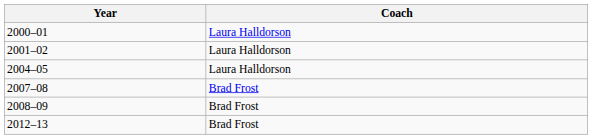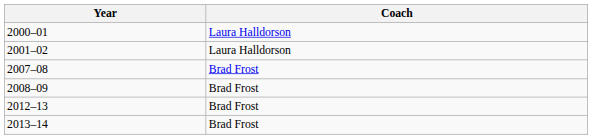- row: (27, 69)
+ row: (27, 124)
